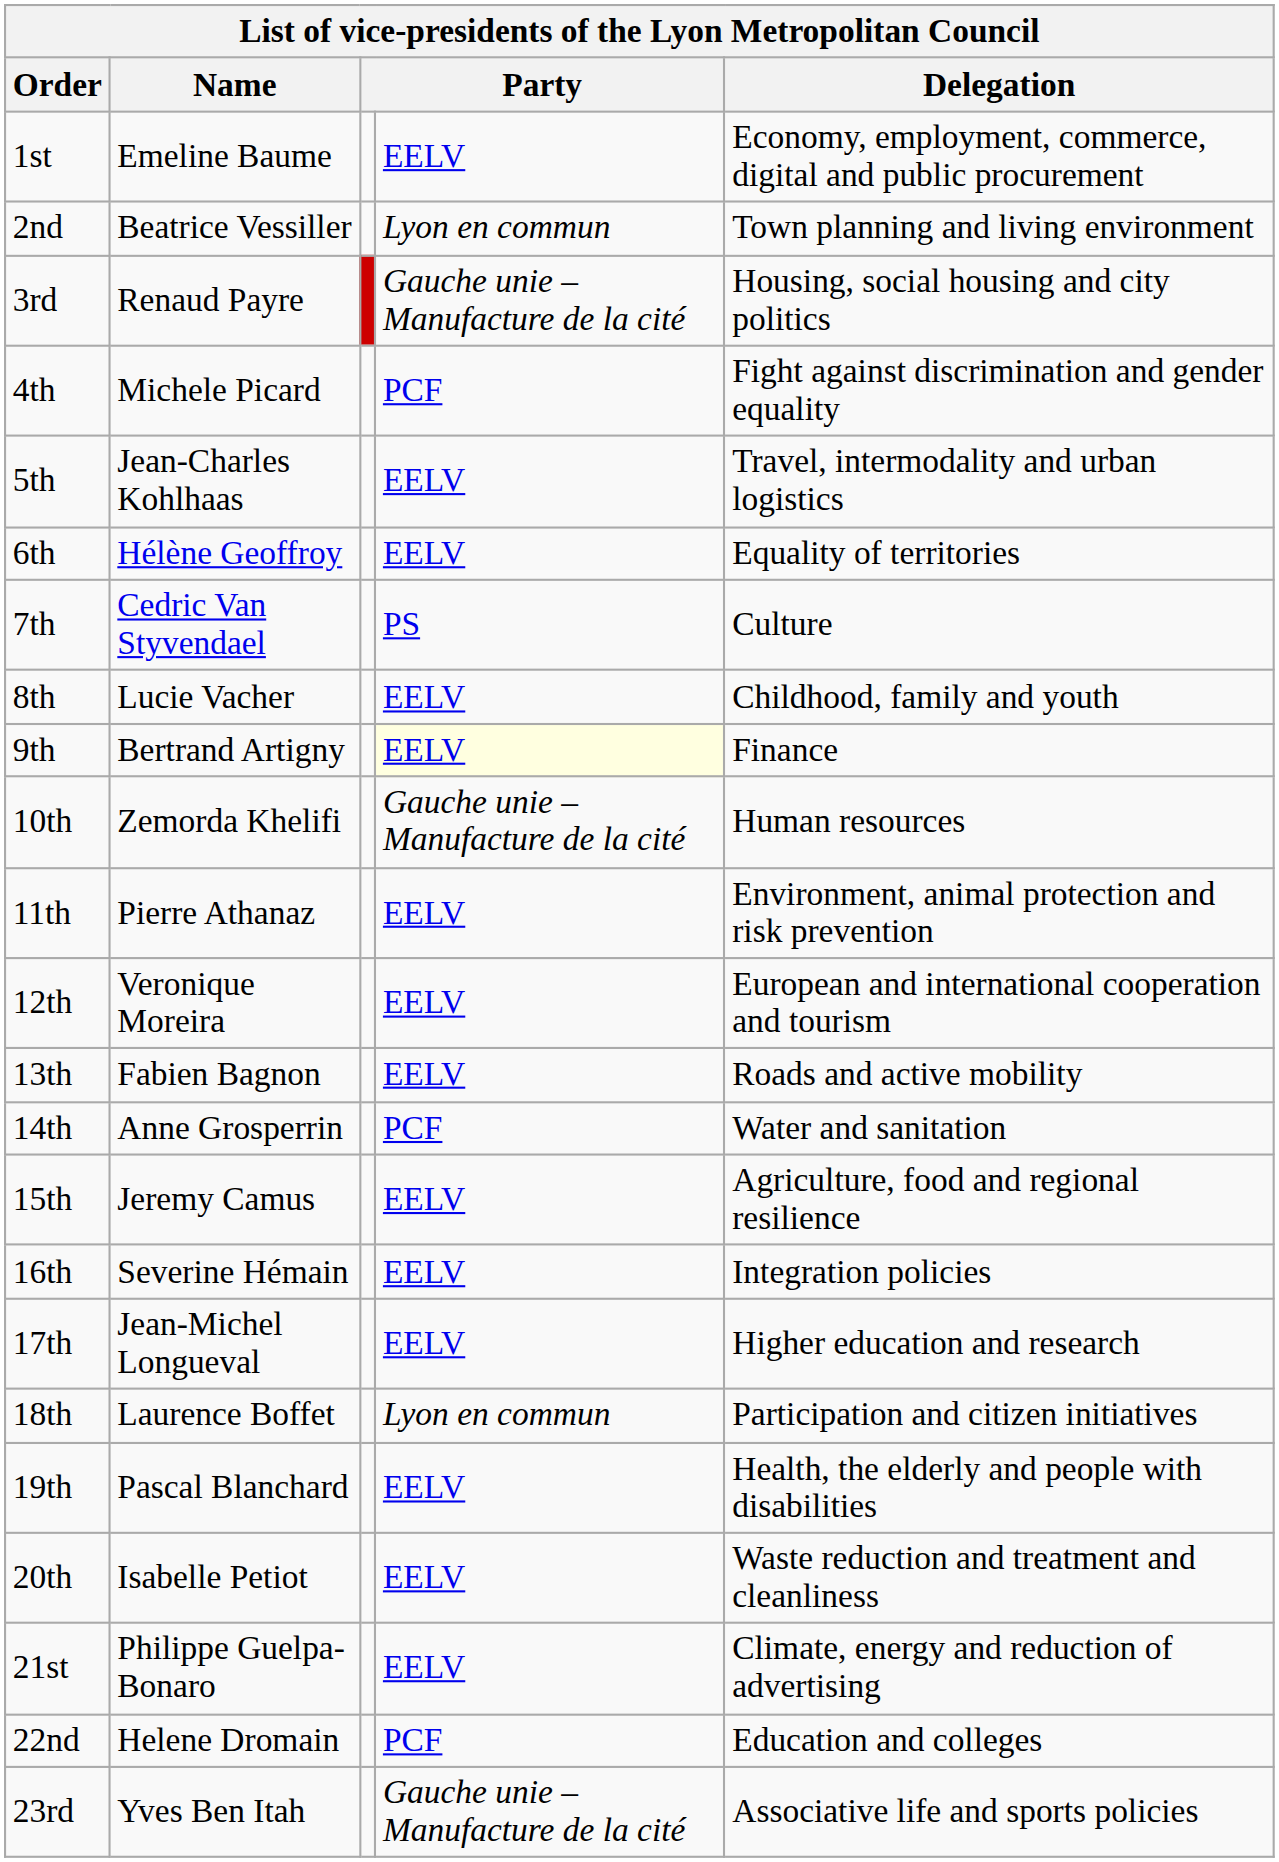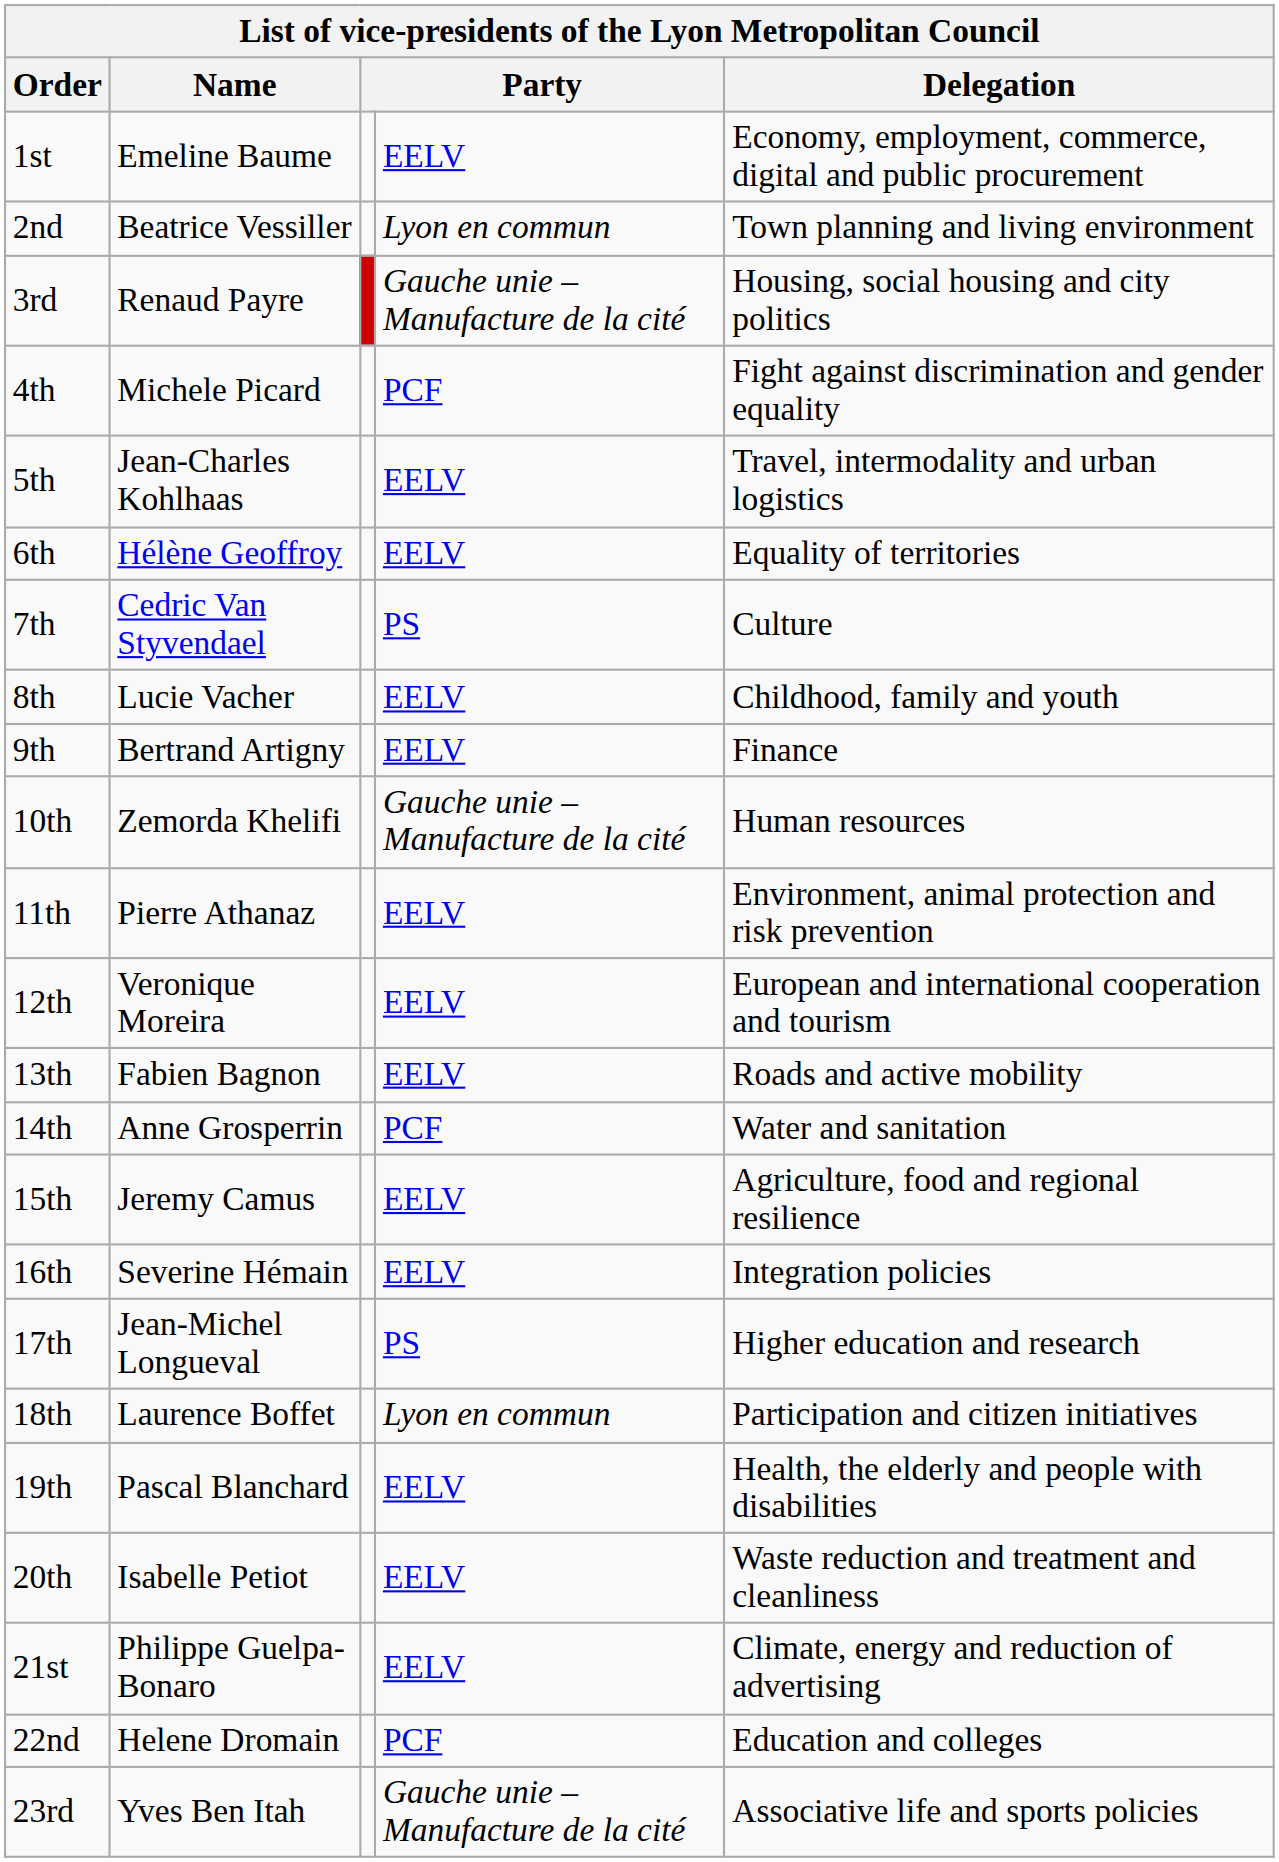(424, 749) lightyellow background -> (424, 749) no background
(424, 1343) EELV -> (402, 1343) PS
